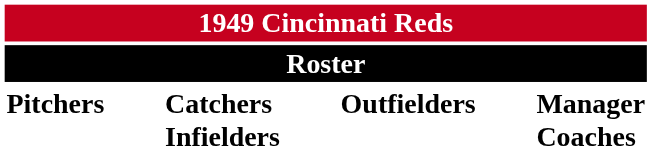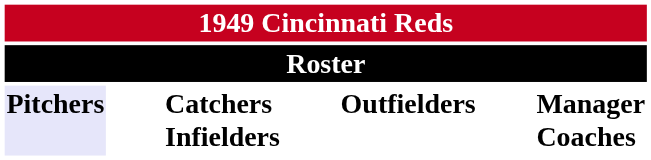(55, 103) no background -> (55, 103) lavender background
